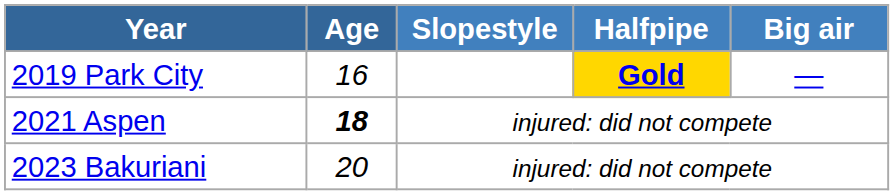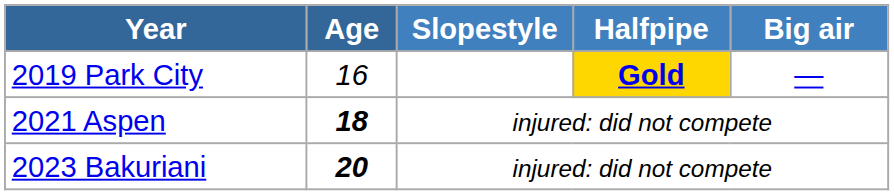(352, 167) normal -> (352, 167) bold
